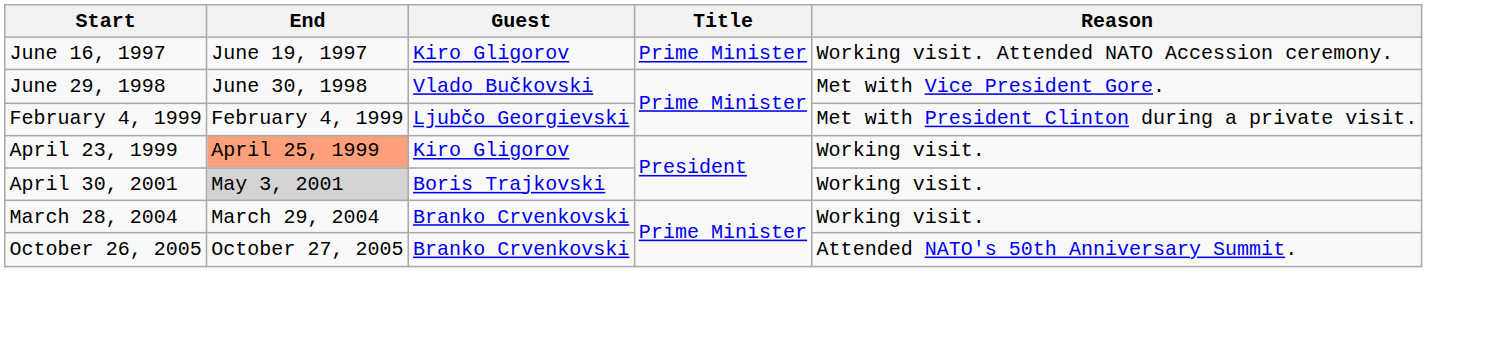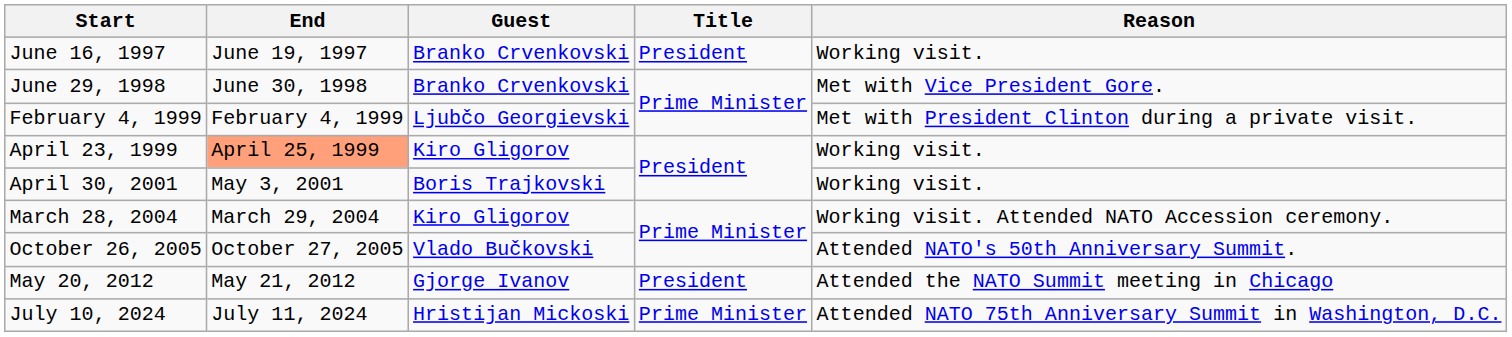(491, 54) Kiro Gligorov -> (521, 54) Branko Crvenkovski
(723, 54) Prime Minister -> (693, 54) President
(1105, 54) Working visit. Attended NATO Accession ceremony. -> (901, 54) Working visit.
(503, 86) Vlado Bučkovski -> (521, 86) Branko Crvenkovski
(277, 184) lightgrey background -> (277, 184) no background
(521, 217) Branko Crvenkovski -> (491, 217) Kiro Gligorov
(901, 217) Working visit. -> (1105, 217) Working visit. Attended NATO Accession ceremony.
(521, 249) Branko Crvenkovski -> (503, 249) Vlado Bučkovski
+ row: (82, 282)
+ row: (88, 315)
